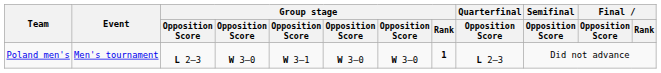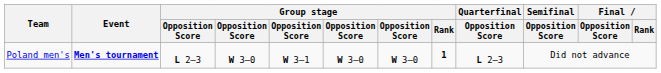(116, 55) normal -> (116, 55) bold
